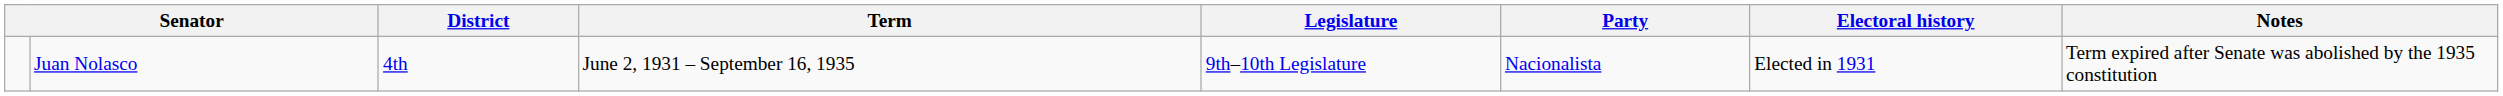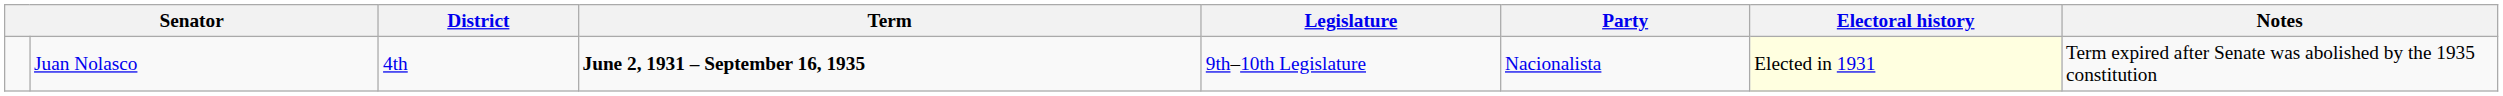(719, 63) normal -> (724, 63) bold
(1815, 63) no background -> (1815, 63) lightyellow background
